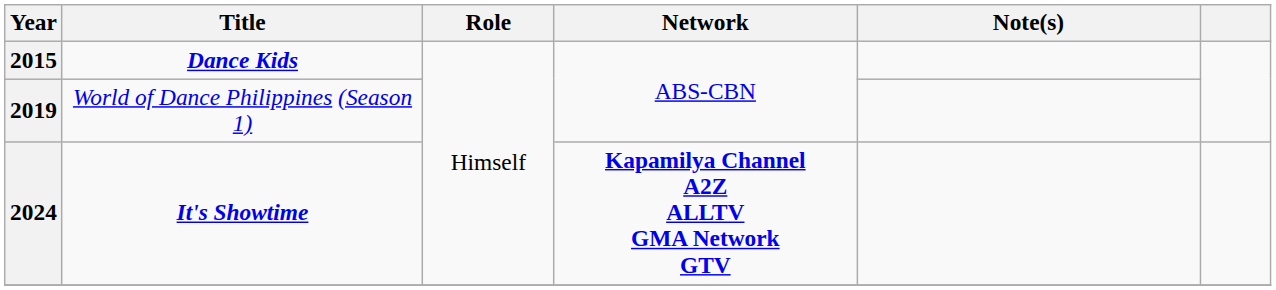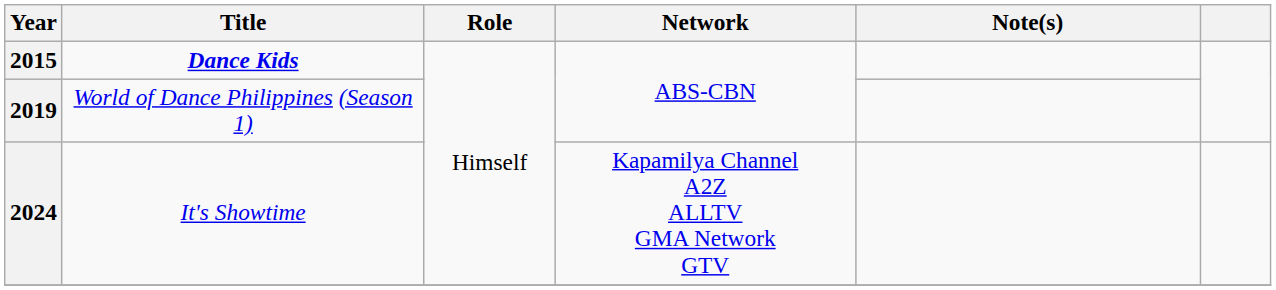(243, 213) bold -> (243, 213) normal
(705, 213) bold -> (705, 213) normal
